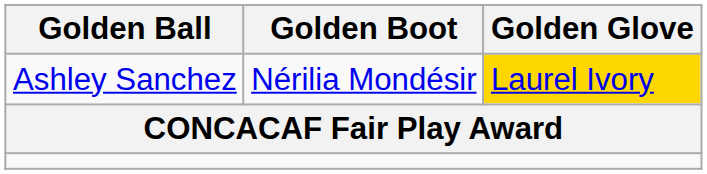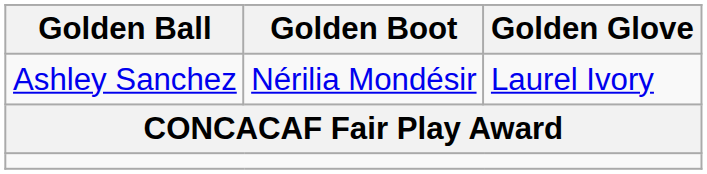(572, 78) gold background -> (572, 78) no background
